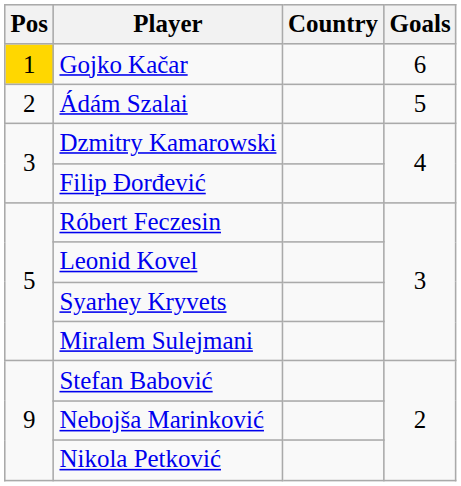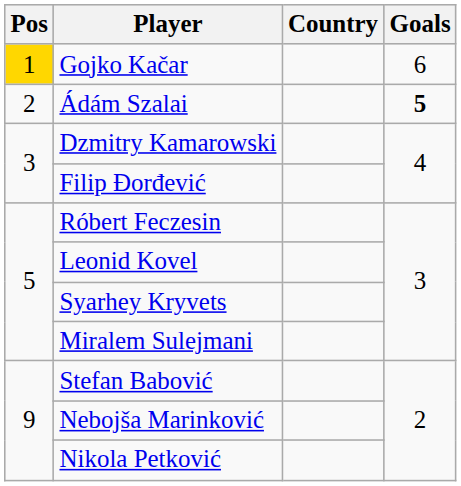(420, 103) normal -> (420, 103) bold
